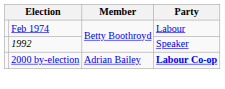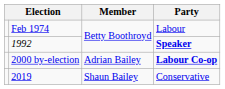(172, 44) normal -> (174, 44) bold
+ row: (21, 76)
